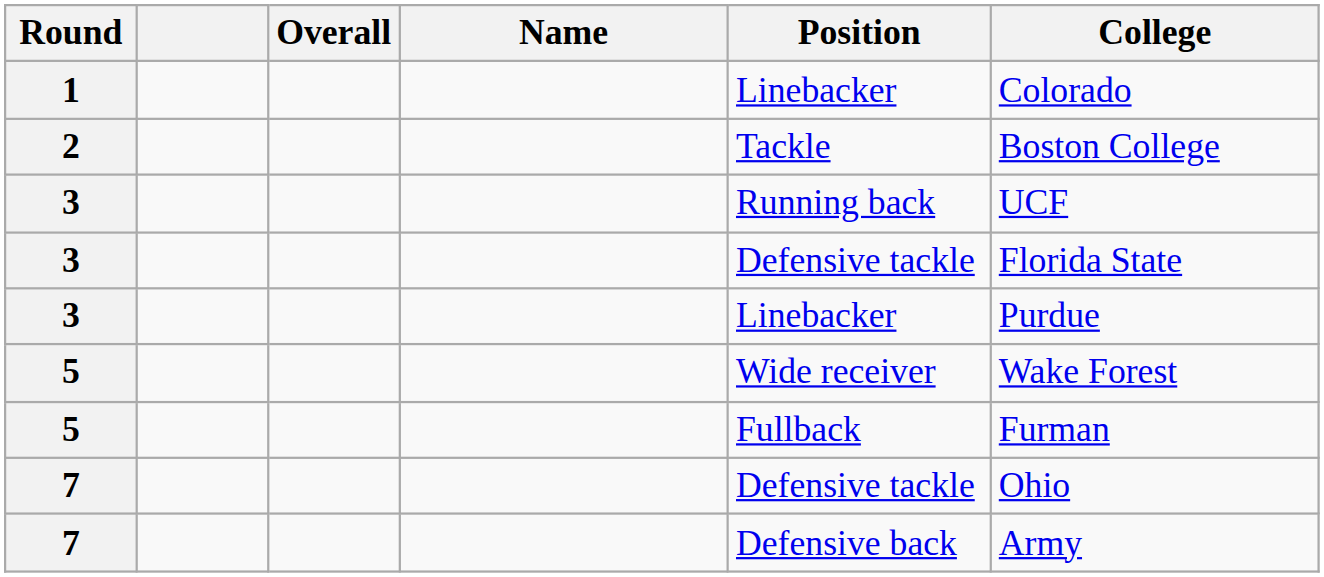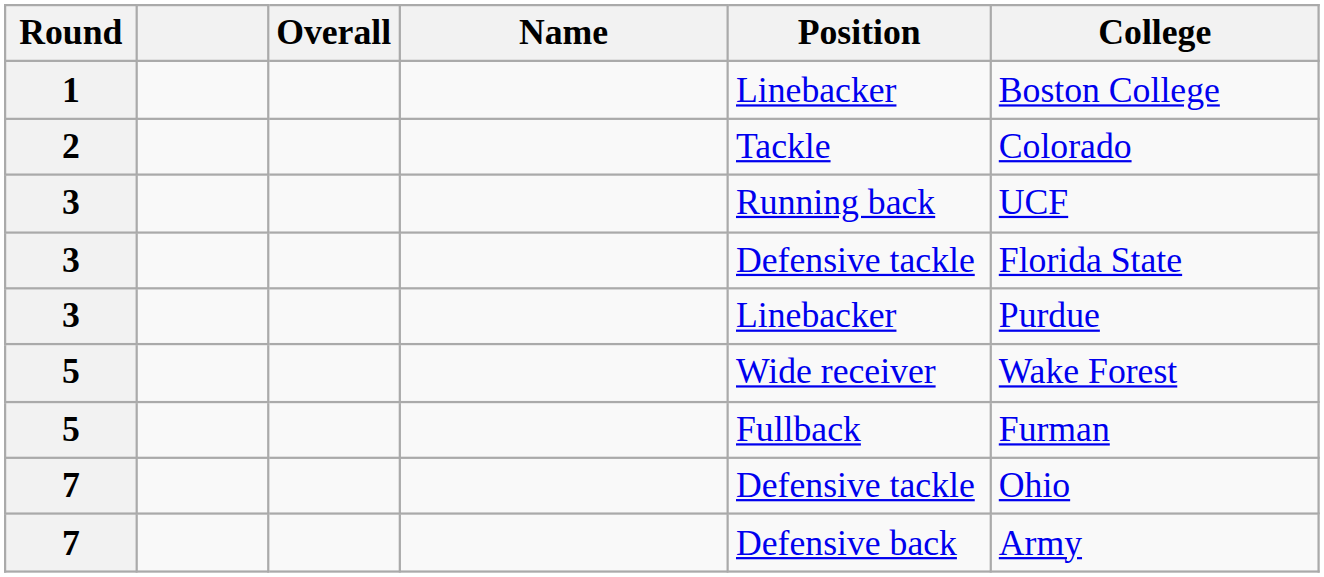(1065, 89) Colorado -> (1109, 89) Boston College
(1109, 145) Boston College -> (1065, 145) Colorado
